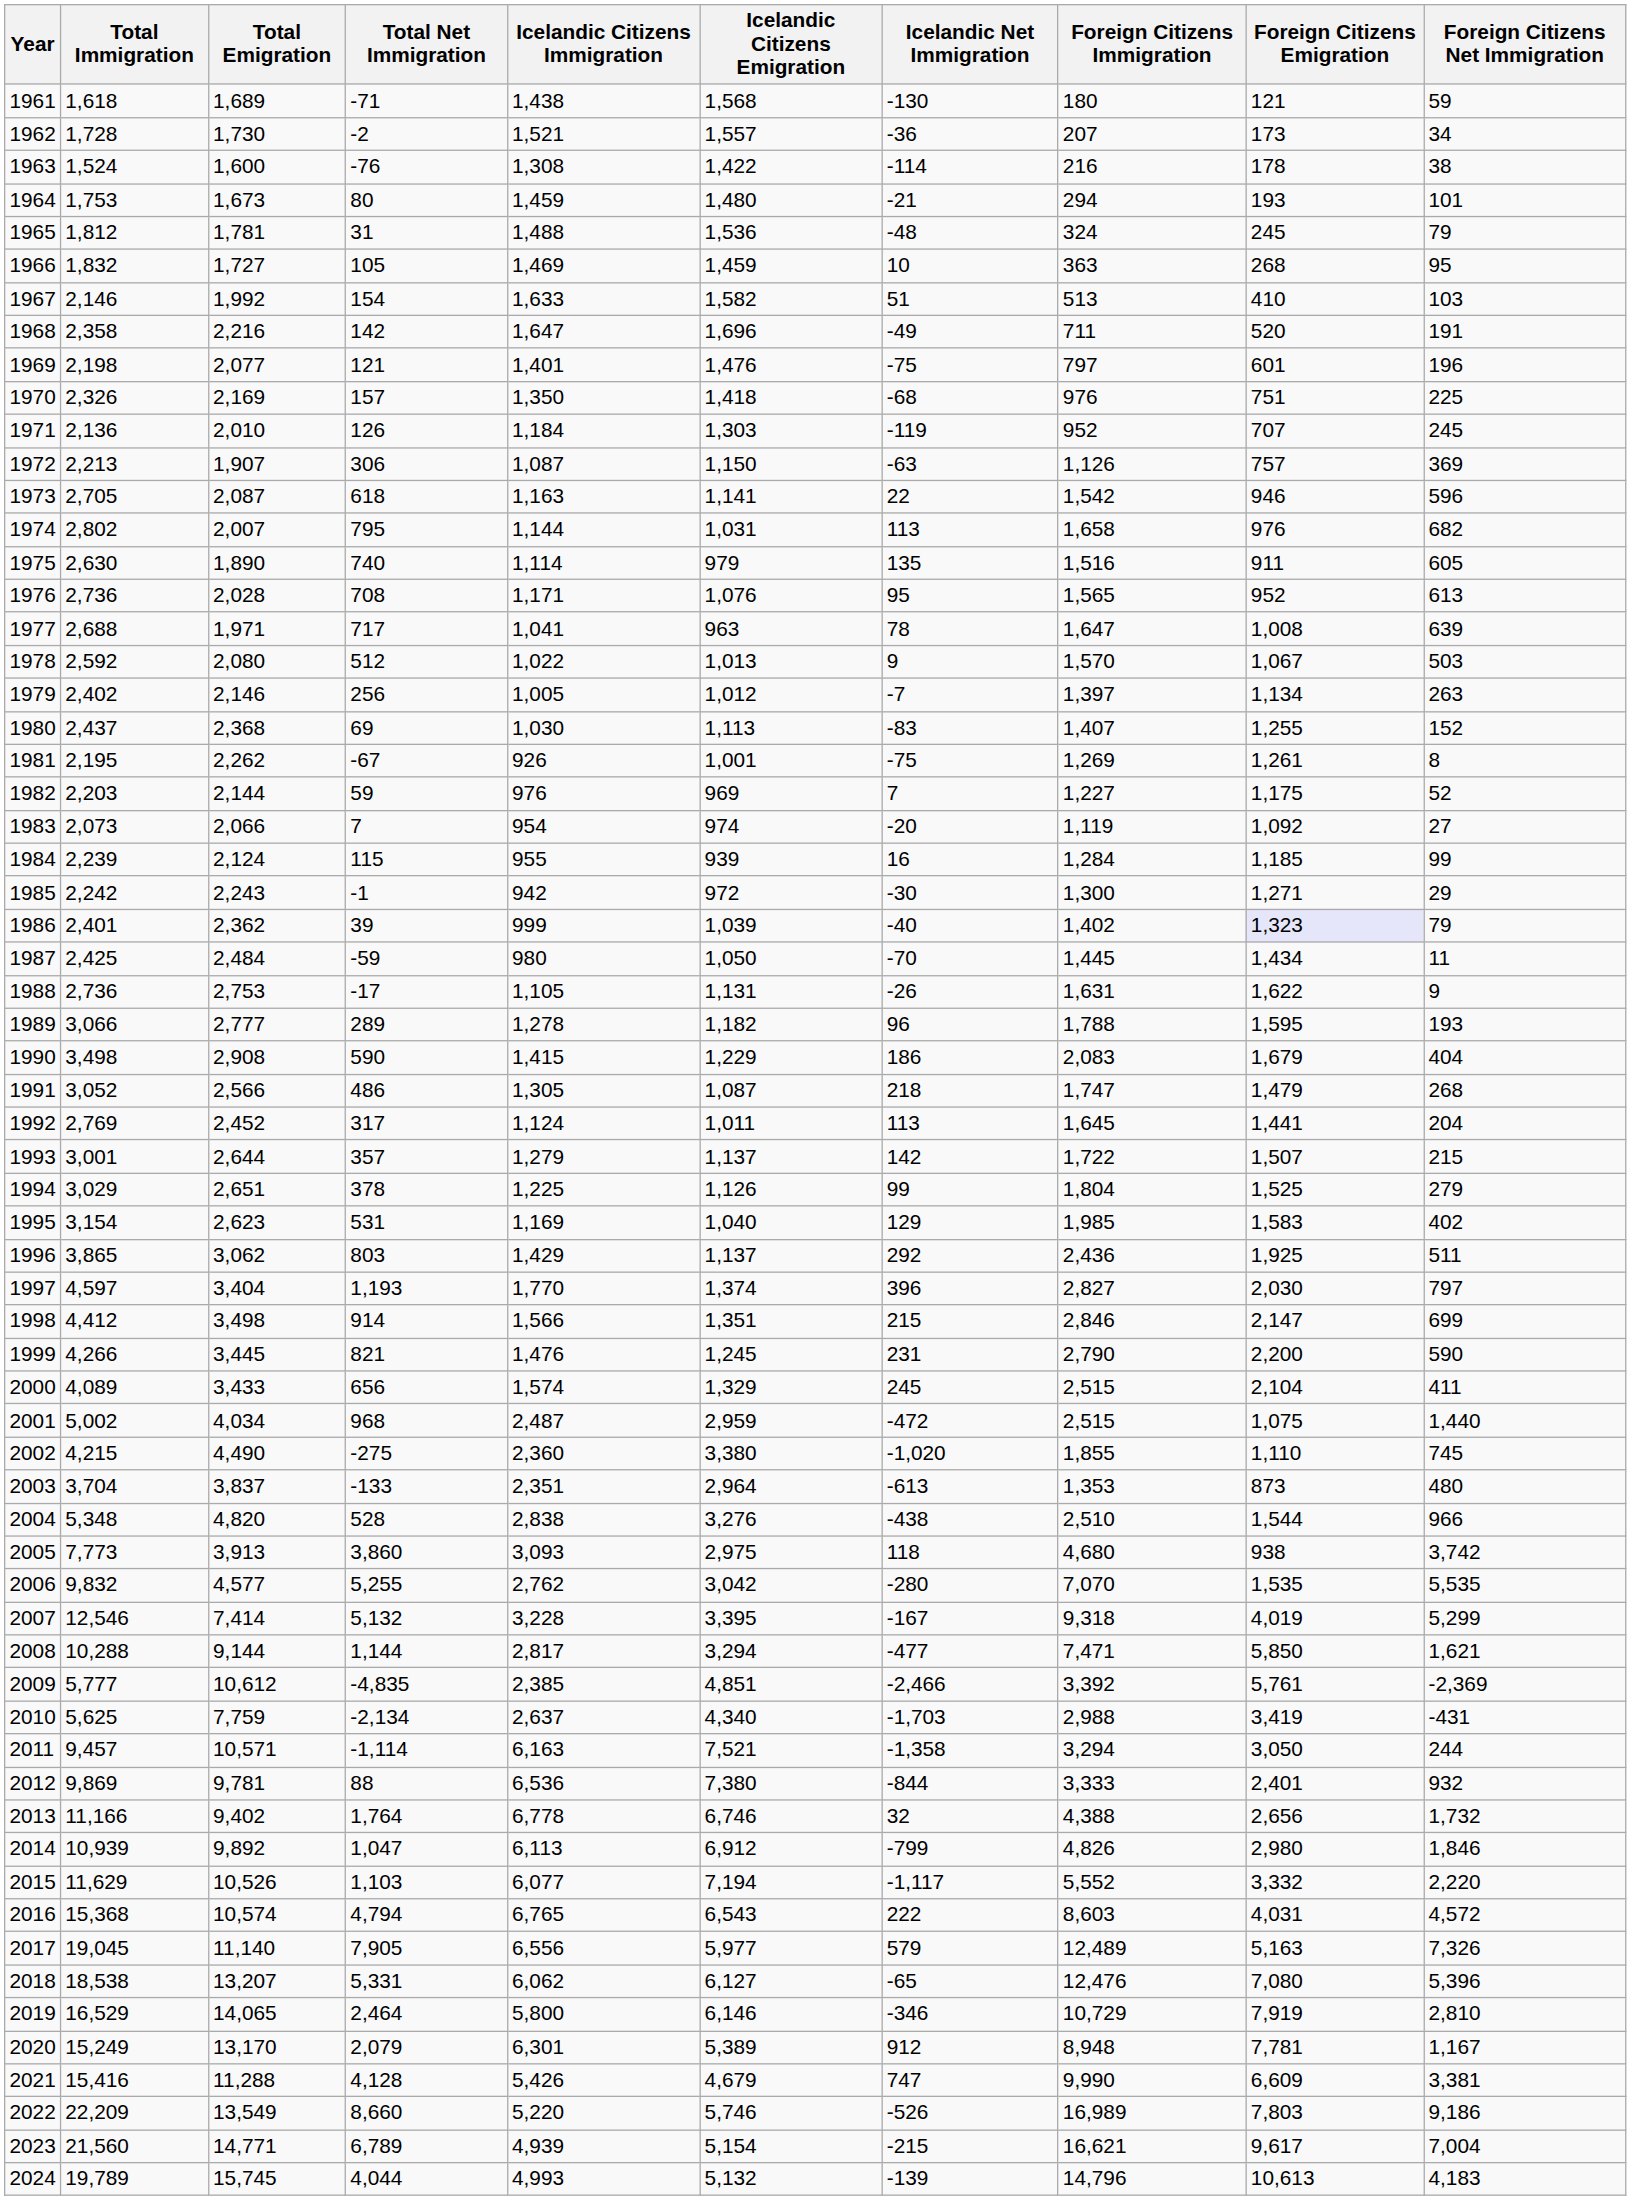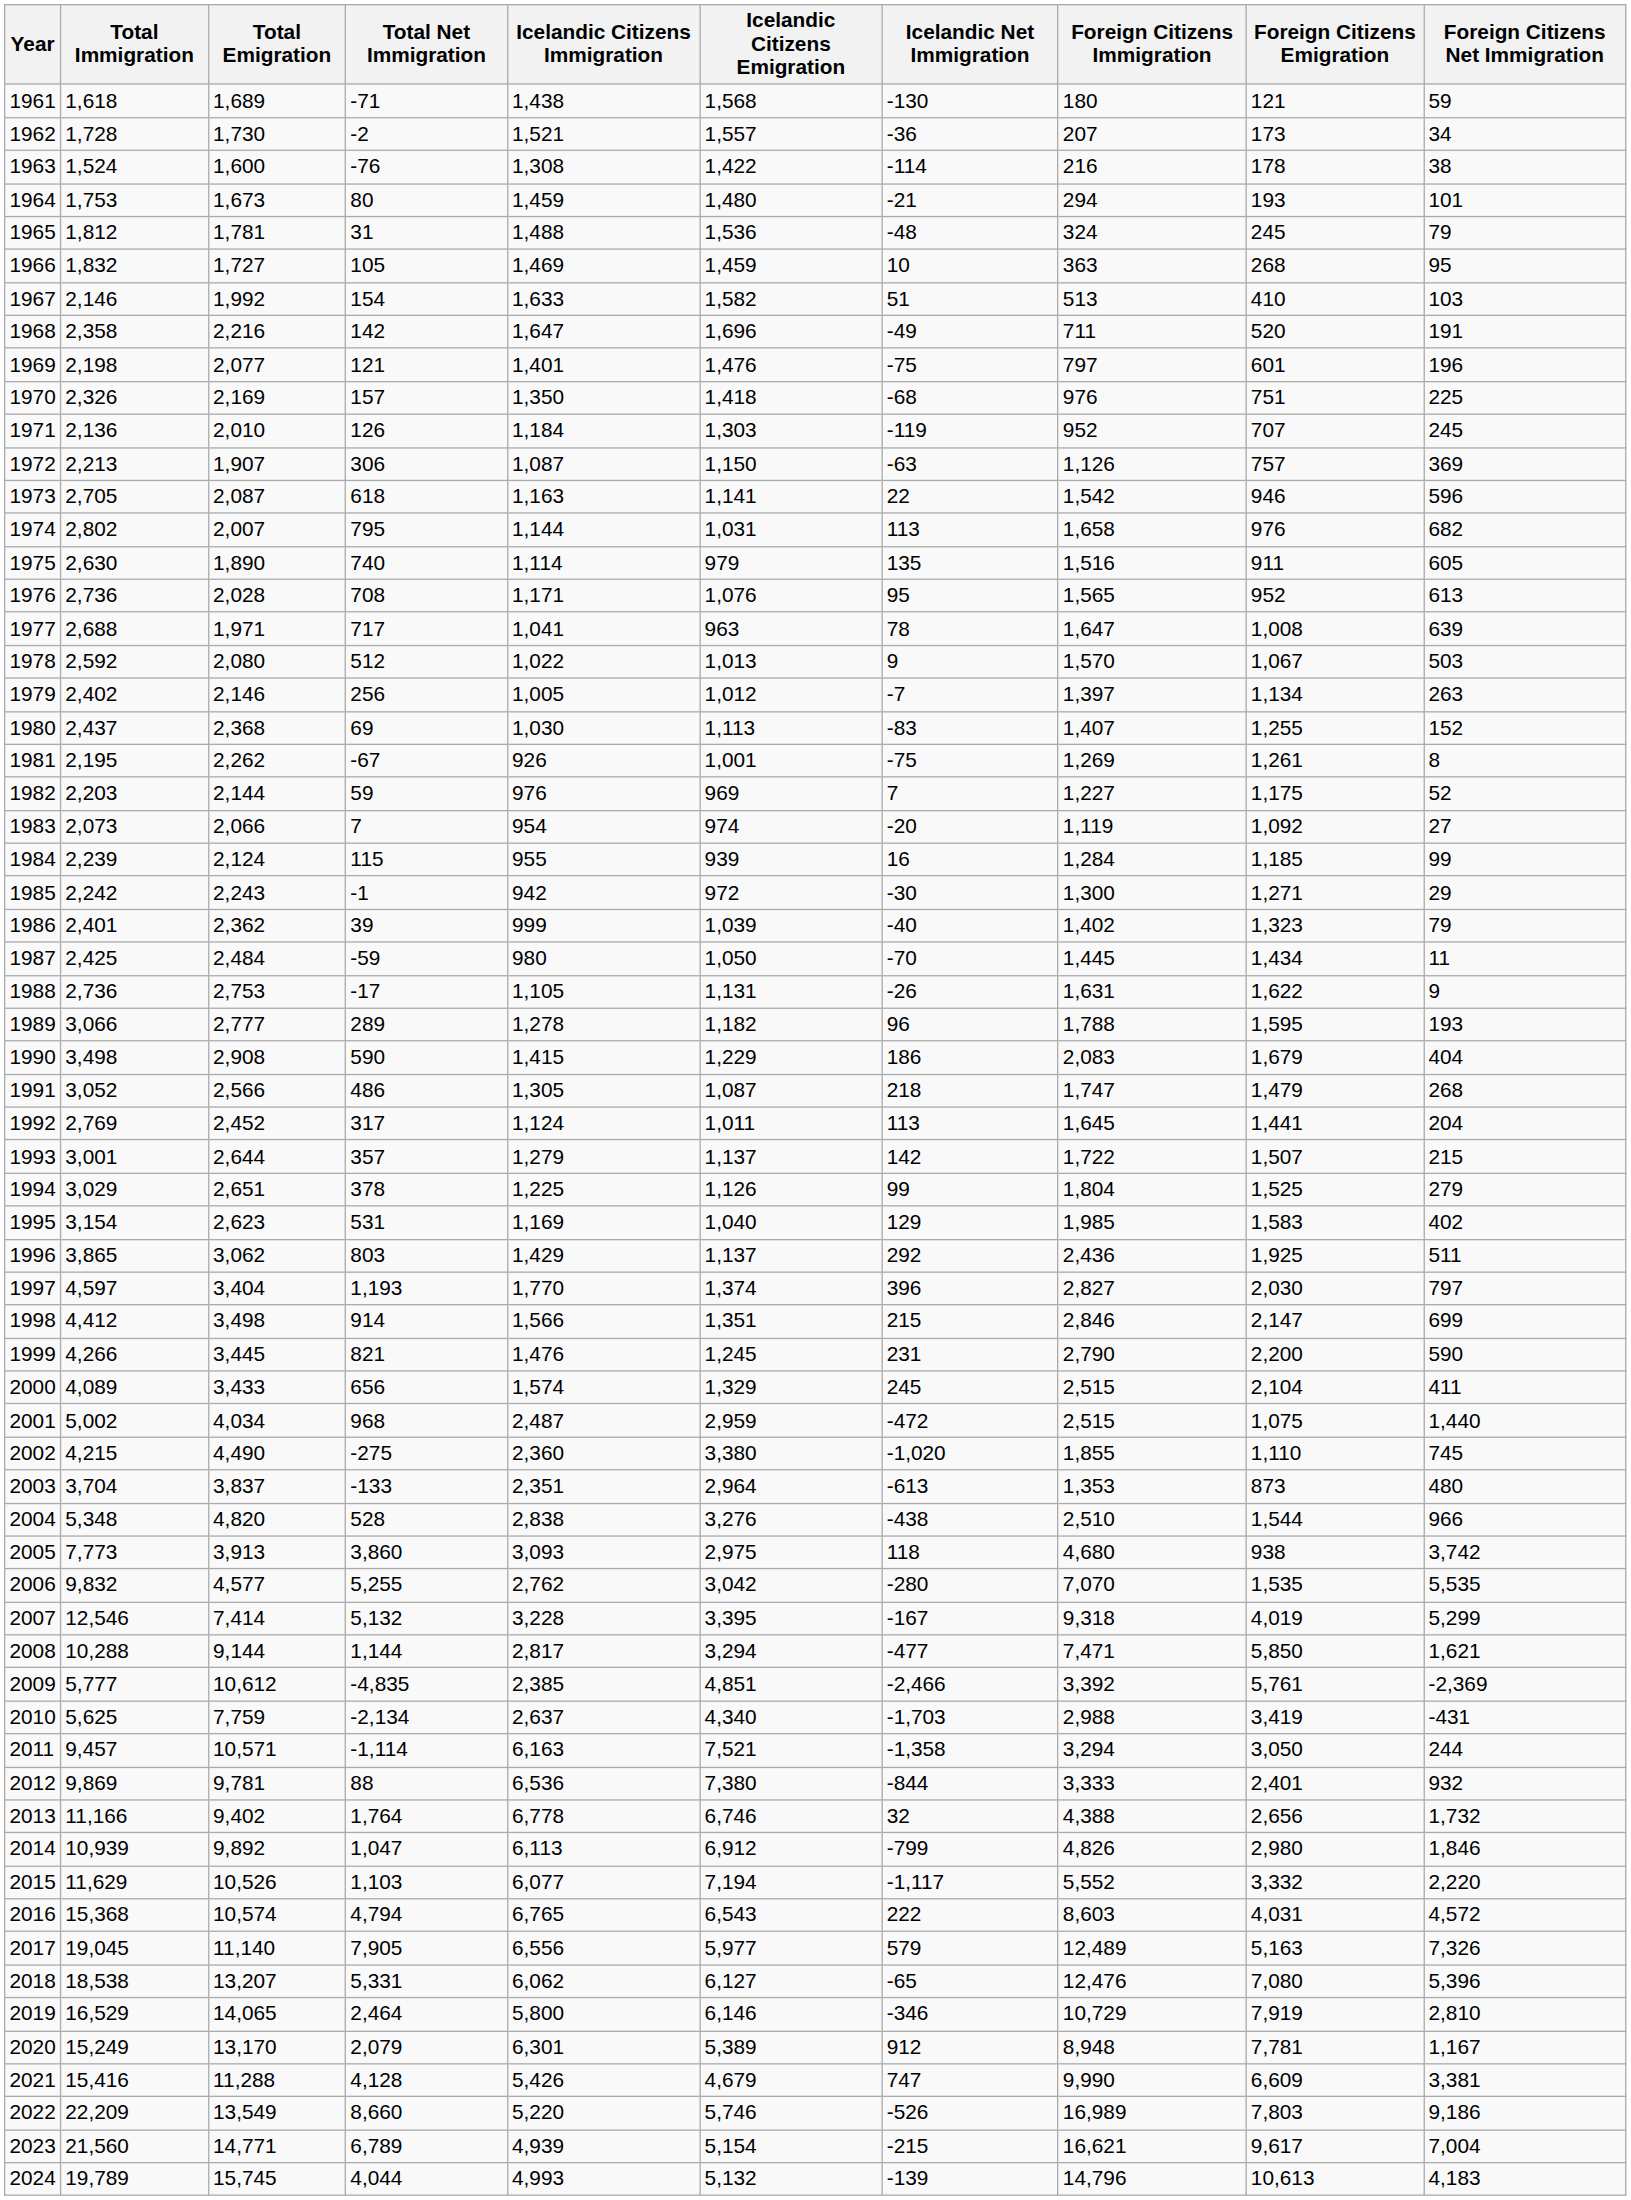(1277, 925) lavender background -> (1277, 925) no background
